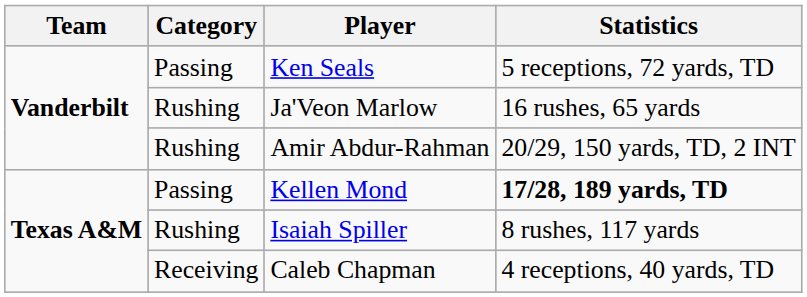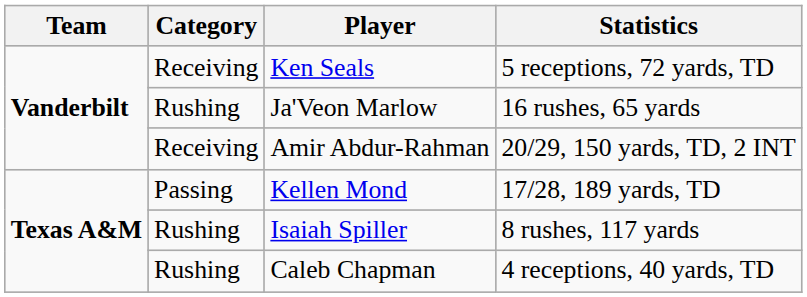(193, 66) Passing -> (206, 66) Receiving
(197, 148) Rushing -> (206, 148) Receiving
(615, 189) bold -> (611, 189) normal
(206, 270) Receiving -> (197, 270) Rushing
